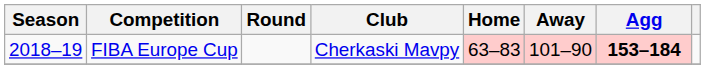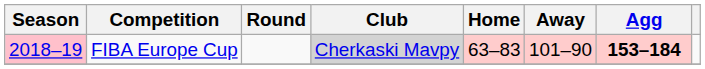(46, 50) no background -> (46, 50) pink background
(387, 50) no background -> (387, 50) lightgrey background
